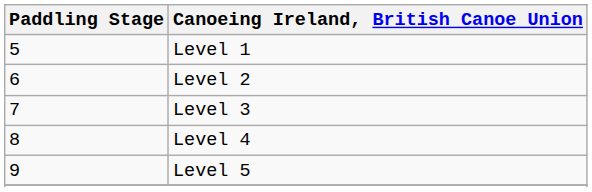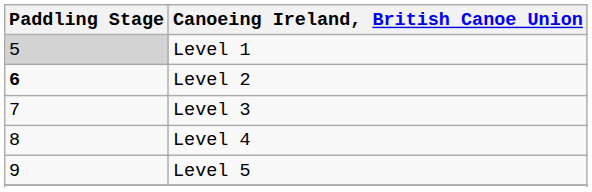(15, 50) no background -> (15, 50) lightgrey background
(15, 80) normal -> (15, 80) bold
